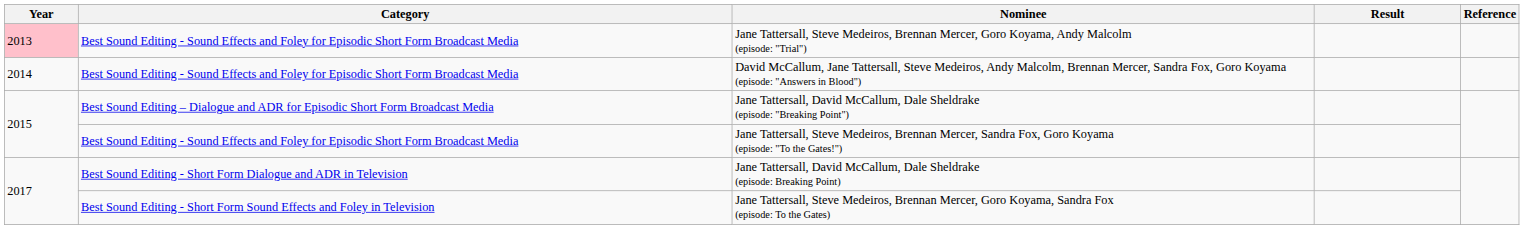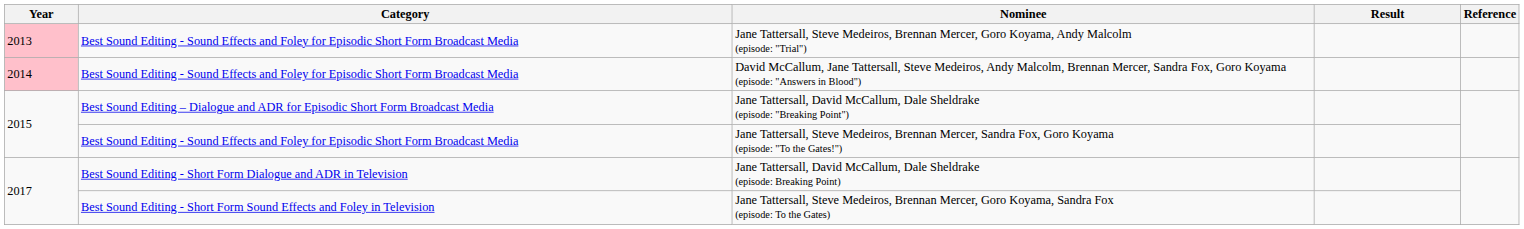(20, 74) no background -> (20, 74) pink background
